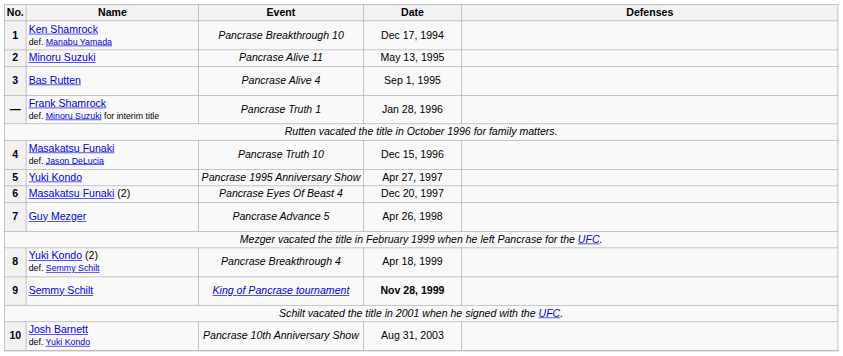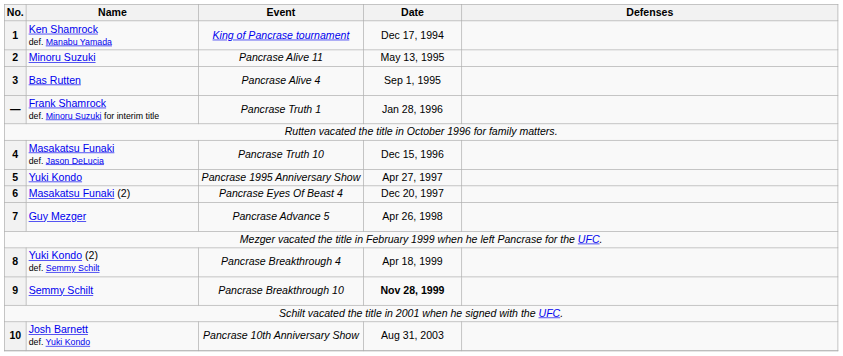(281, 35) Pancrase Breakthrough 10 -> (281, 35) King of Pancrase tournament
(281, 291) King of Pancrase tournament -> (281, 291) Pancrase Breakthrough 10
